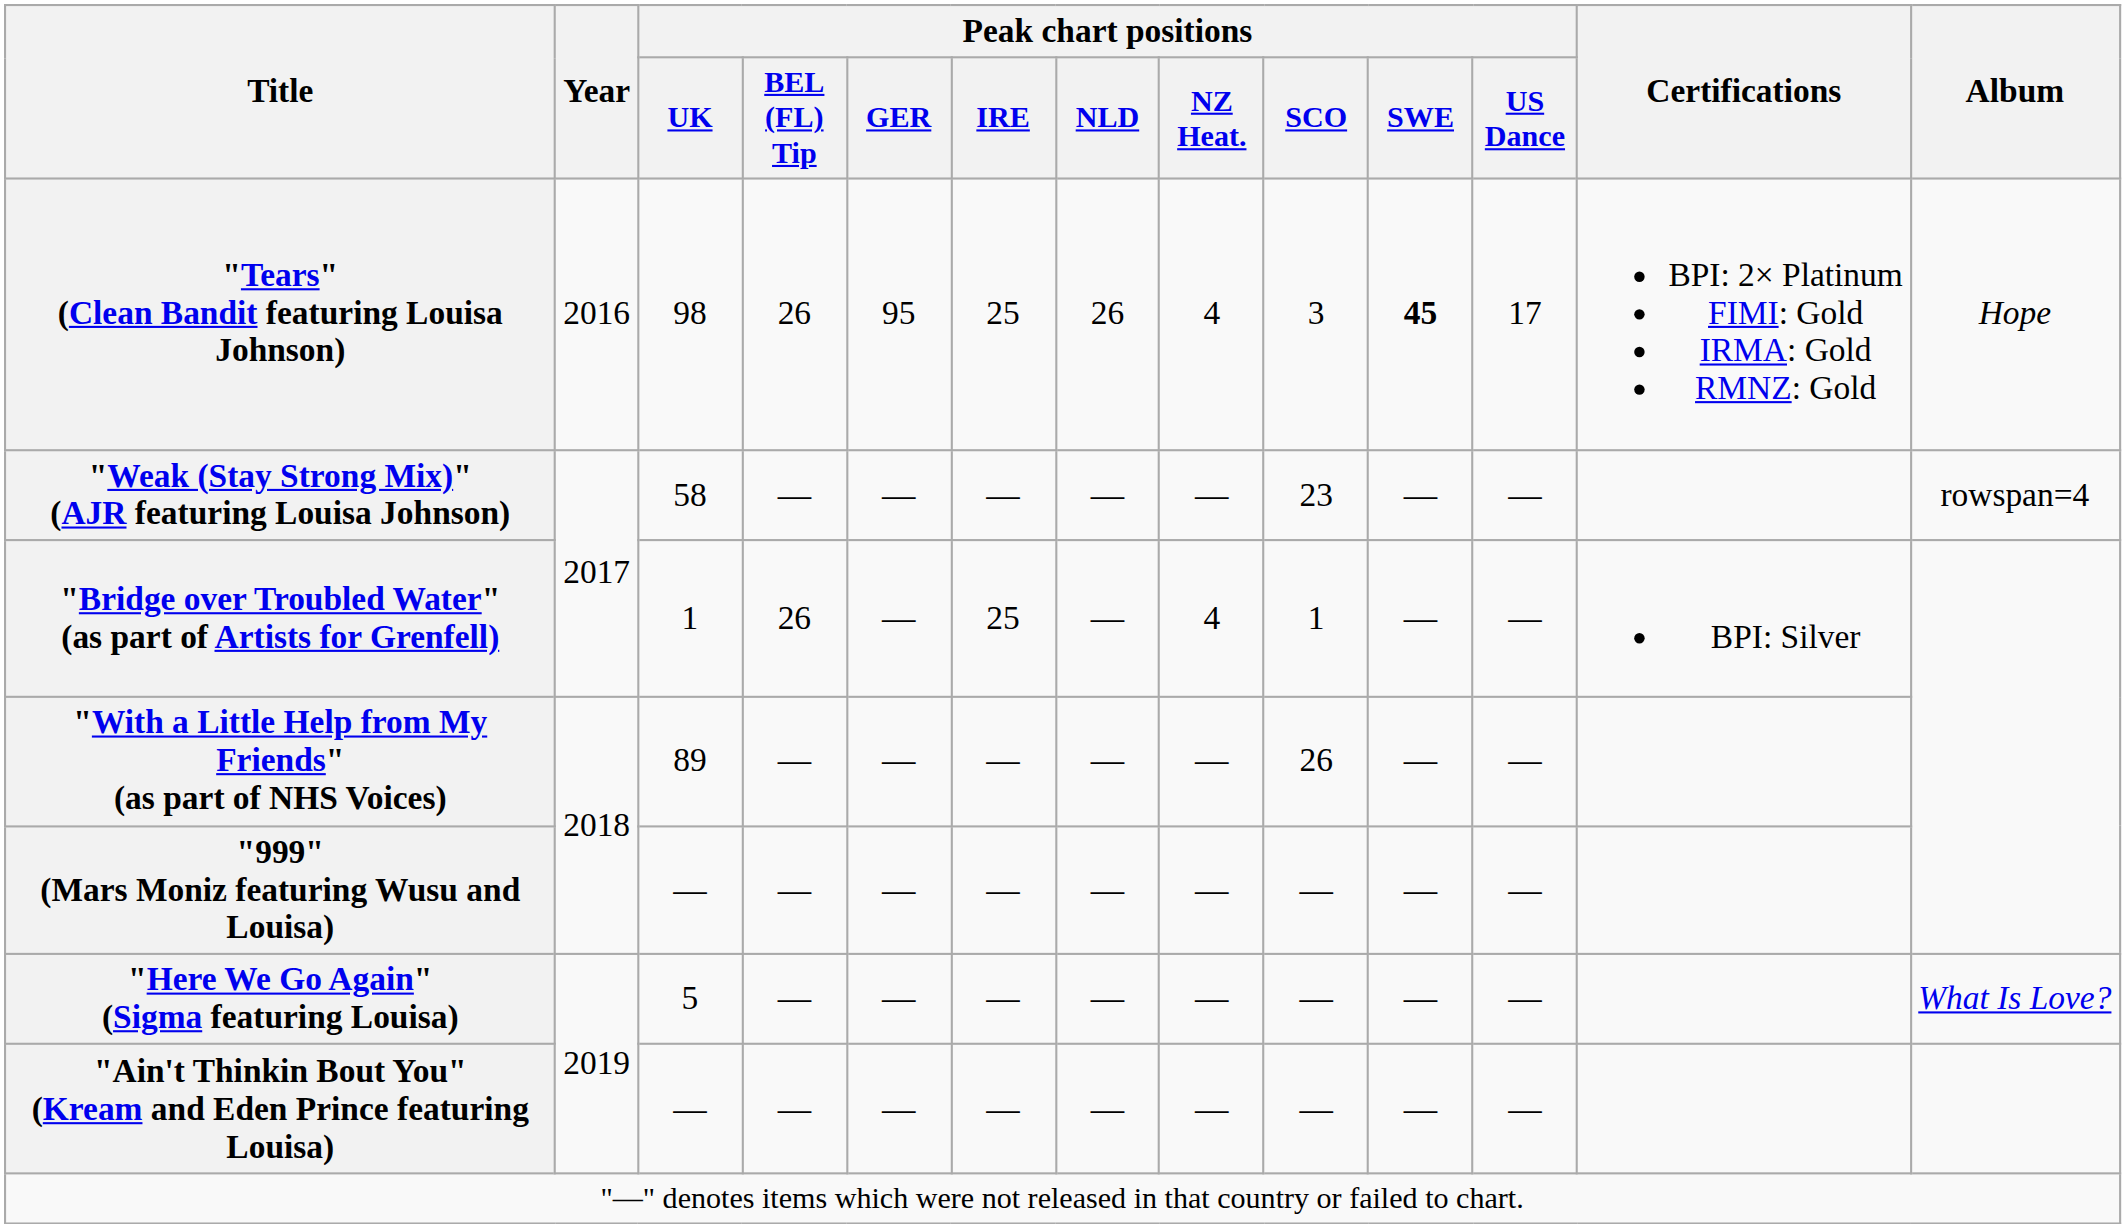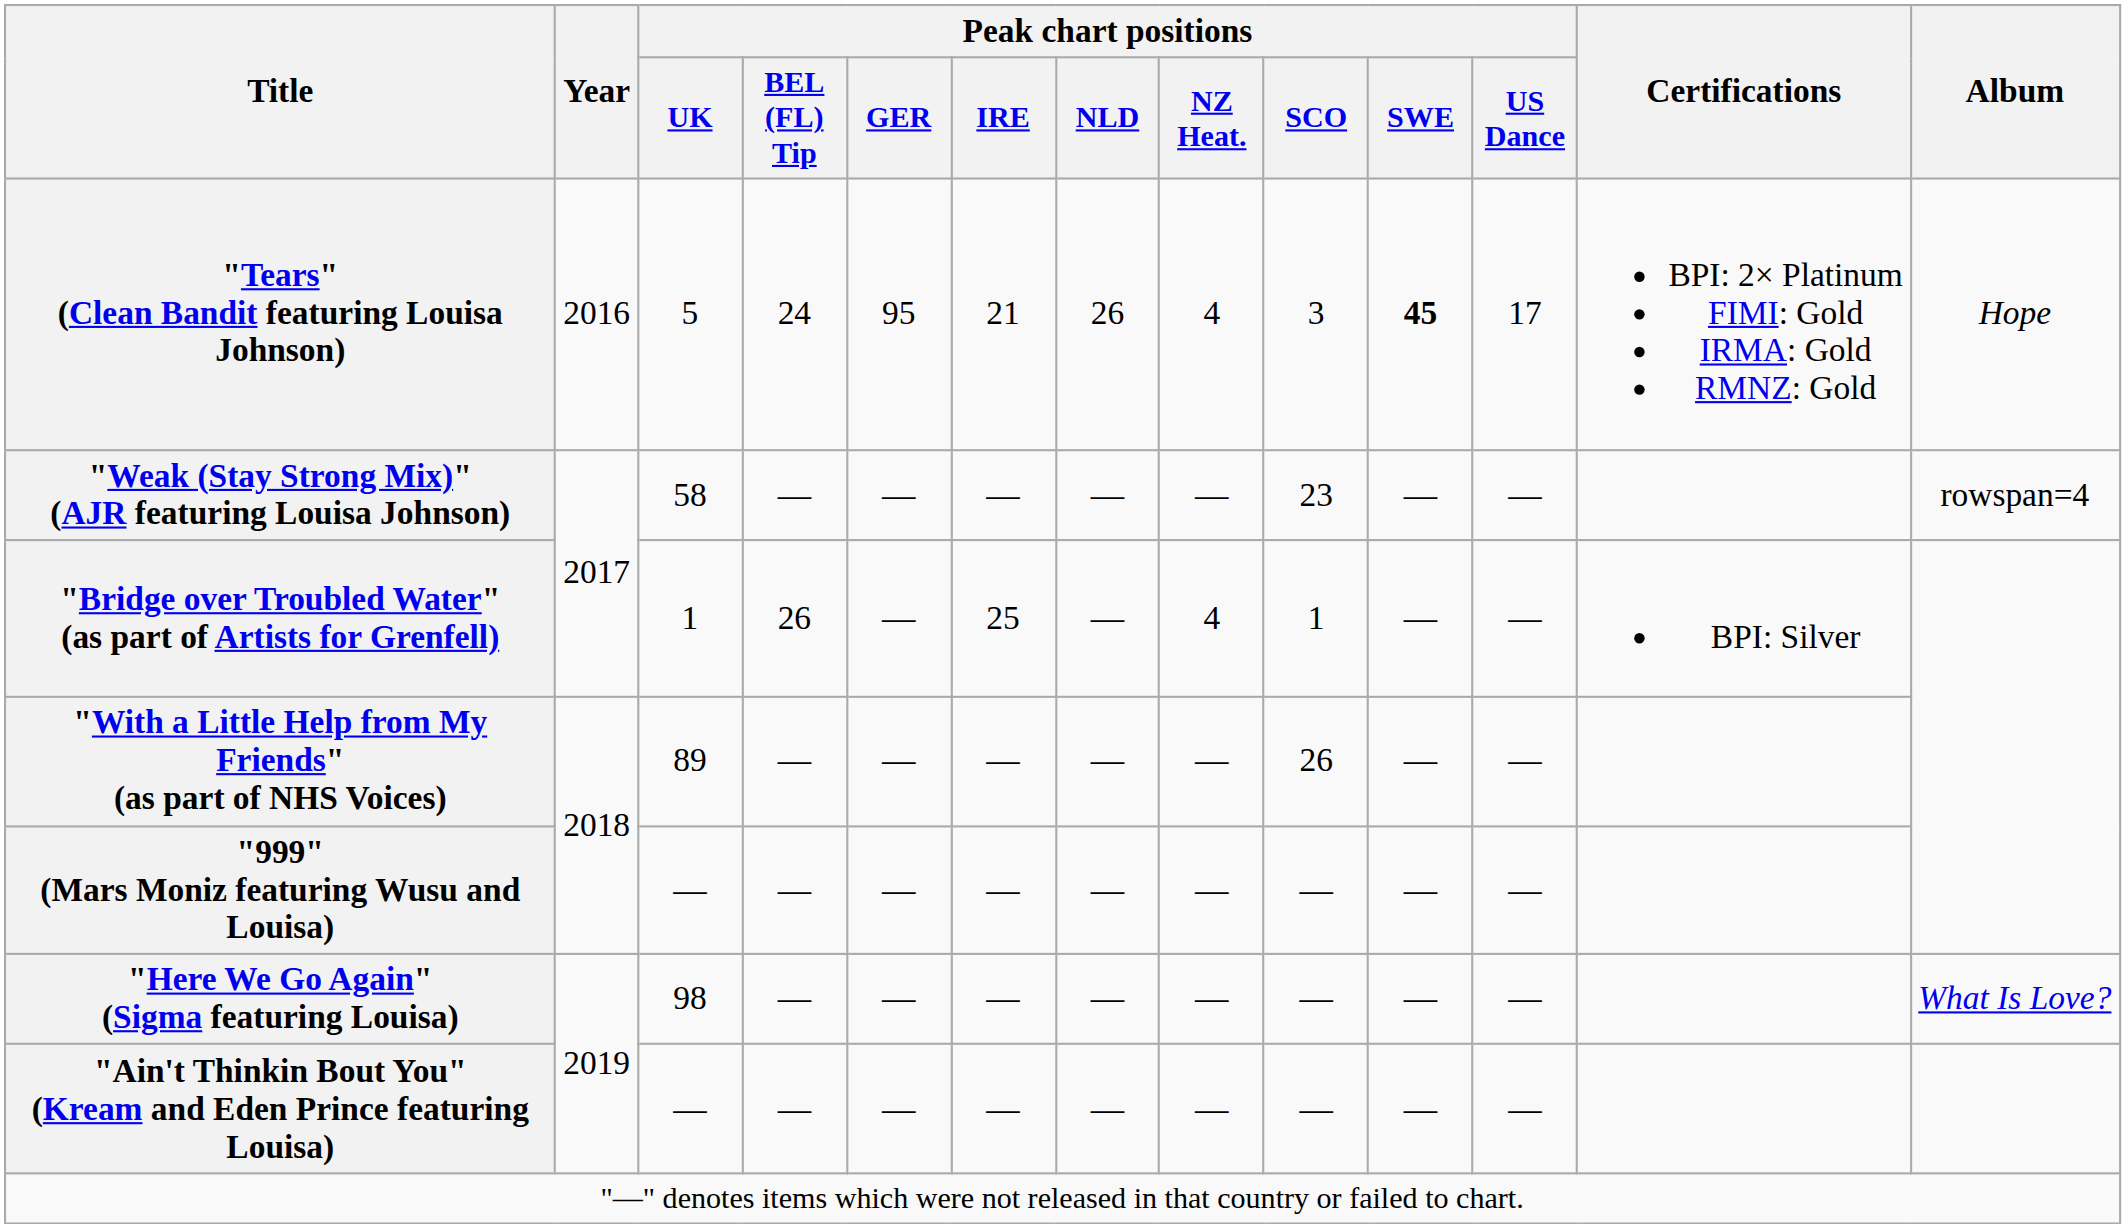(690, 313) 98 -> (690, 313) 5
(794, 313) 26 -> (794, 313) 24
(1003, 313) 25 -> (1003, 313) 21
(690, 998) 5 -> (690, 998) 98
